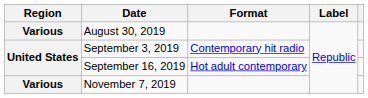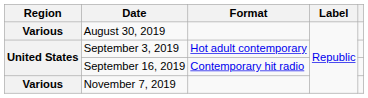(247, 48) Contemporary hit radio -> (249, 48) Hot adult contemporary
(249, 66) Hot adult contemporary -> (247, 66) Contemporary hit radio
